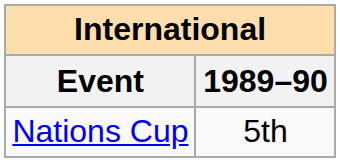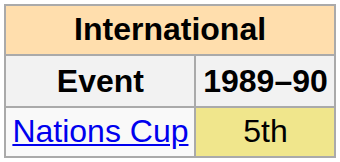(266, 131) no background -> (266, 131) khaki background
